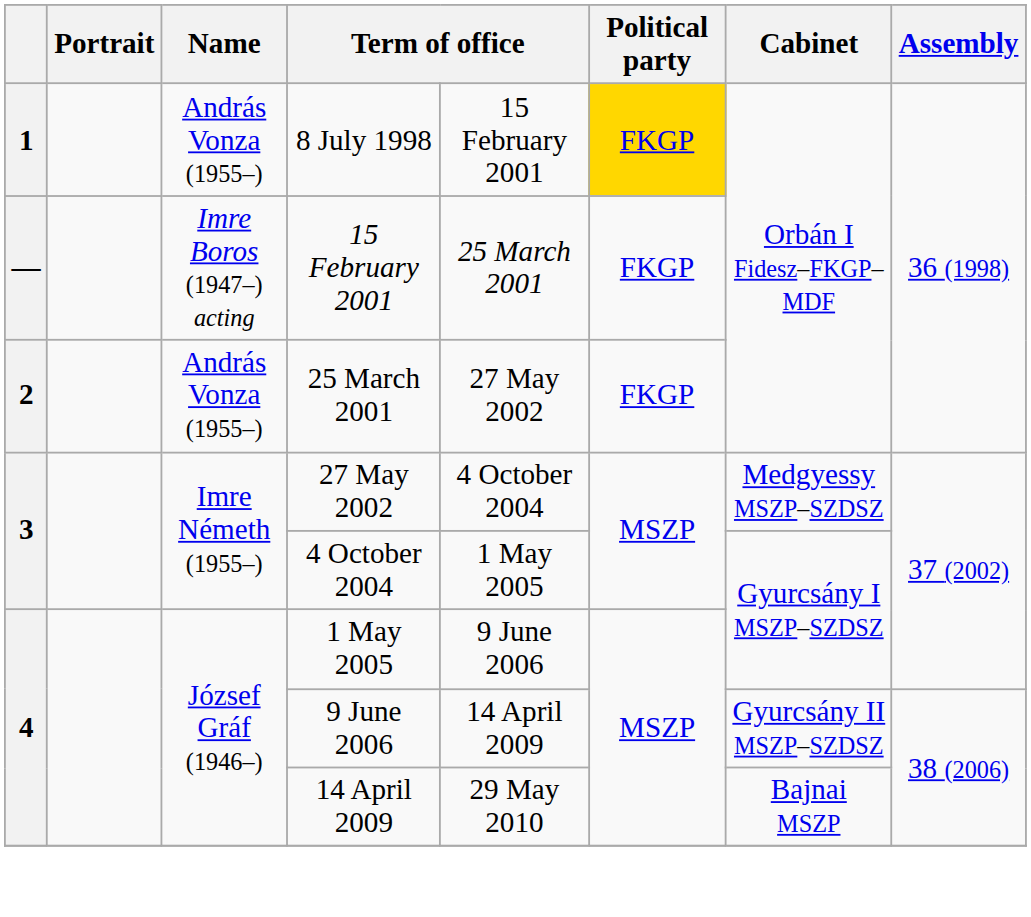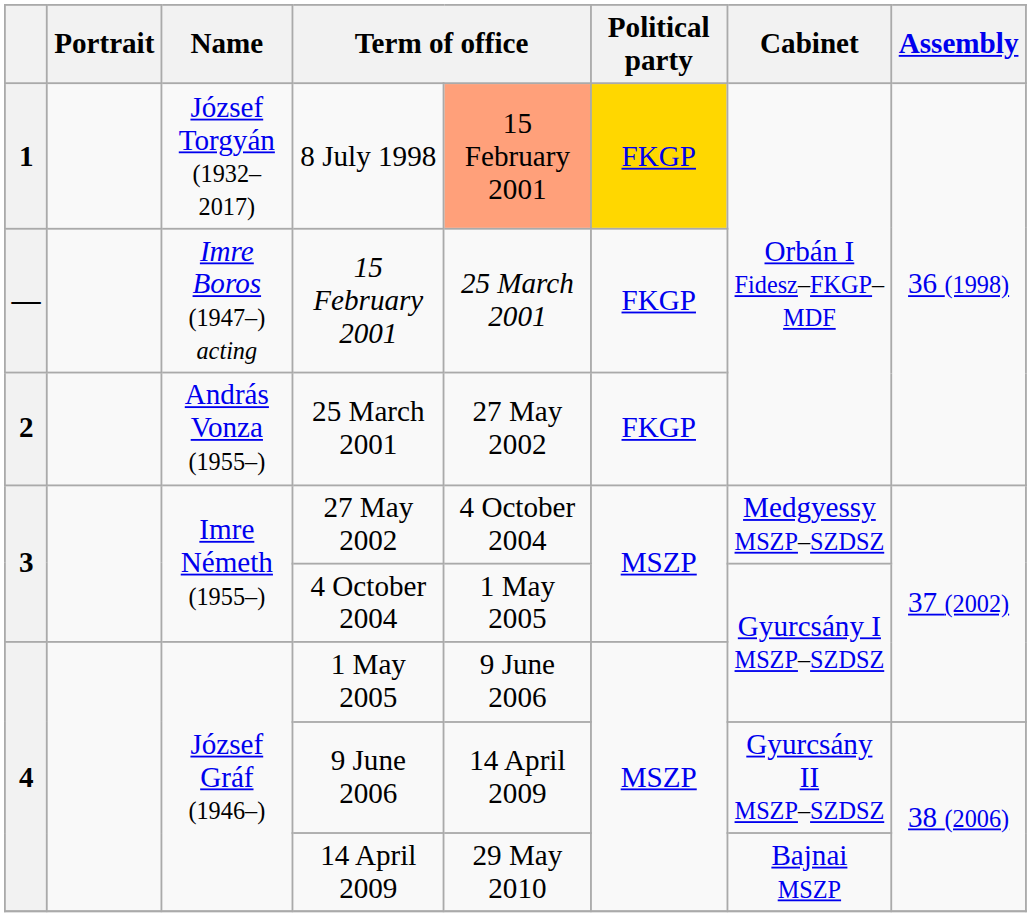(224, 139) András Vonza (1955–) -> (227, 155) József Torgyán (1932–2017)
(514, 139) no background -> (517, 155) lightsalmon background
